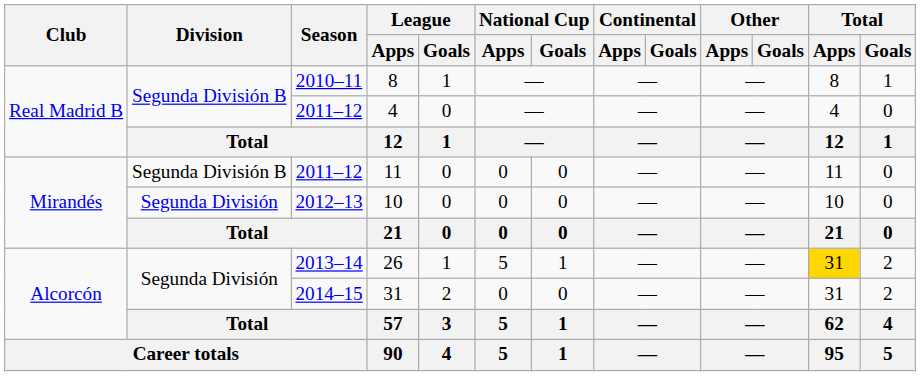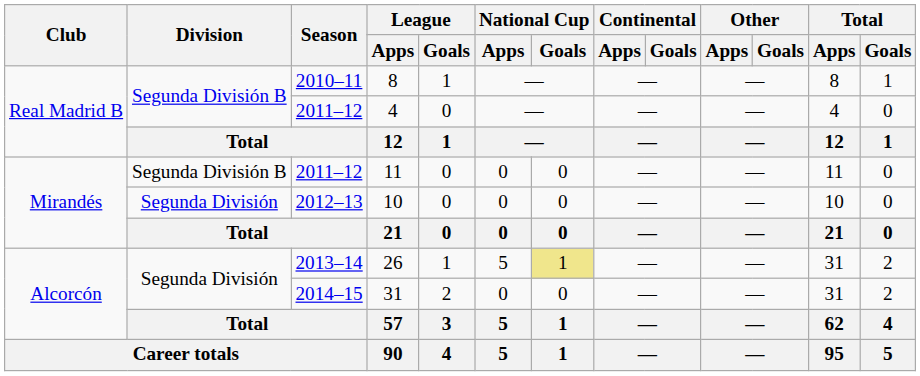(563, 263) no background -> (563, 263) khaki background
(834, 263) gold background -> (834, 263) no background
